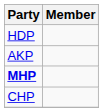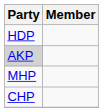(20, 55) no background -> (20, 55) lightgrey background
(22, 76) bold -> (22, 76) normal
